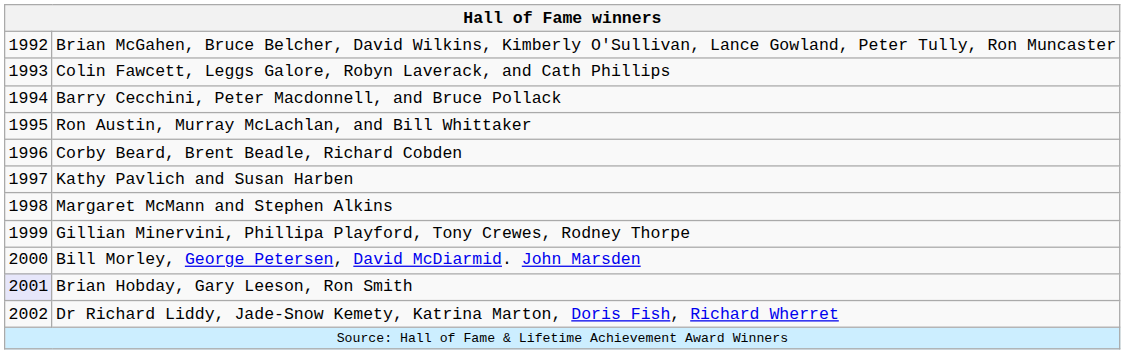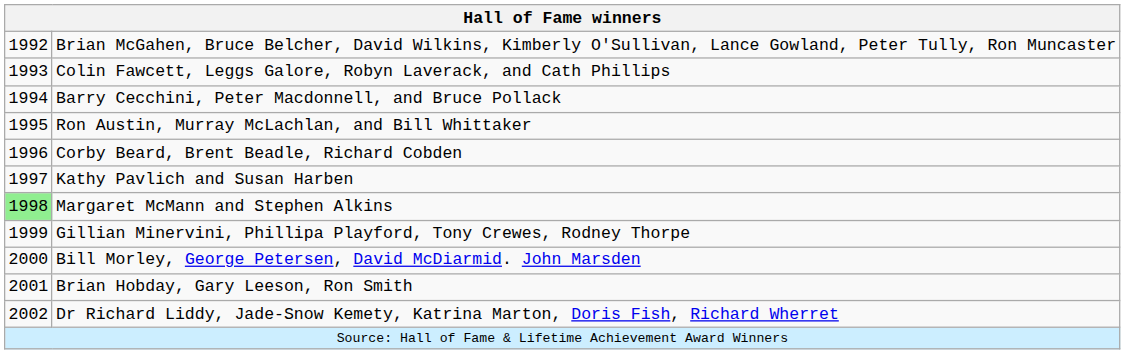(28, 206) no background -> (28, 206) lightgreen background
(28, 287) lavender background -> (28, 287) no background
